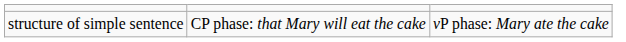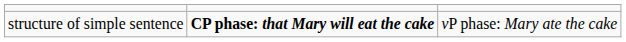(308, 24) normal -> (313, 24) bold
